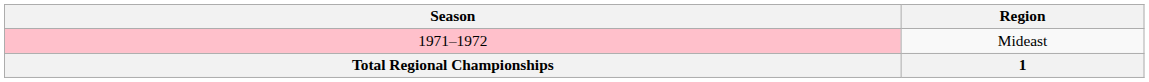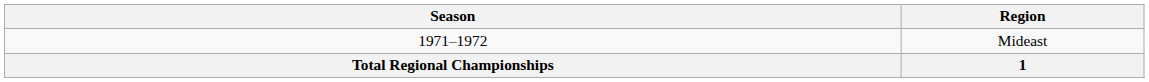(453, 41) pink background -> (453, 41) no background
